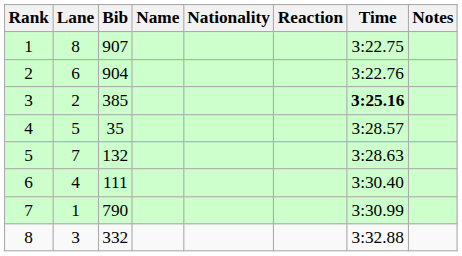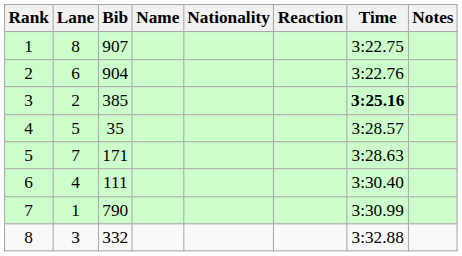(115, 155) 132 -> (115, 155) 171
